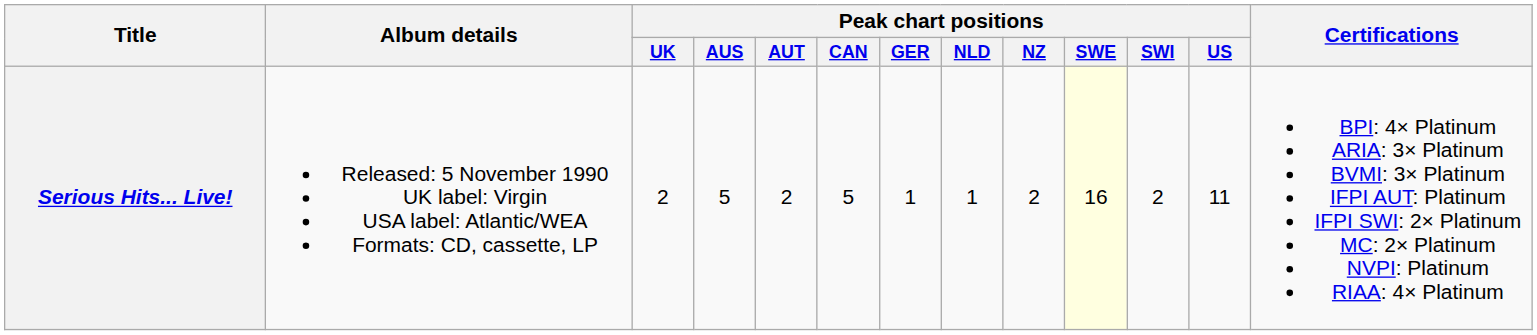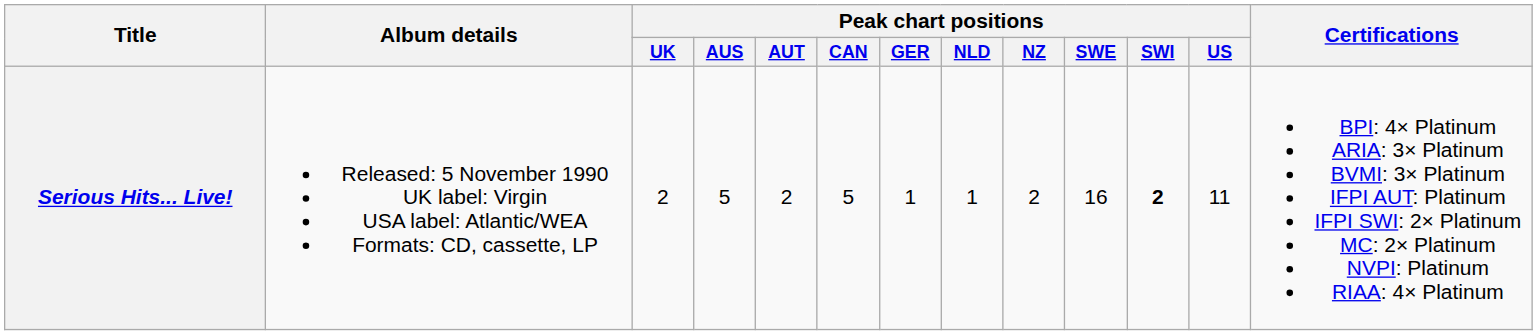(1096, 197) lightyellow background -> (1096, 197) no background
(1158, 197) normal -> (1158, 197) bold
